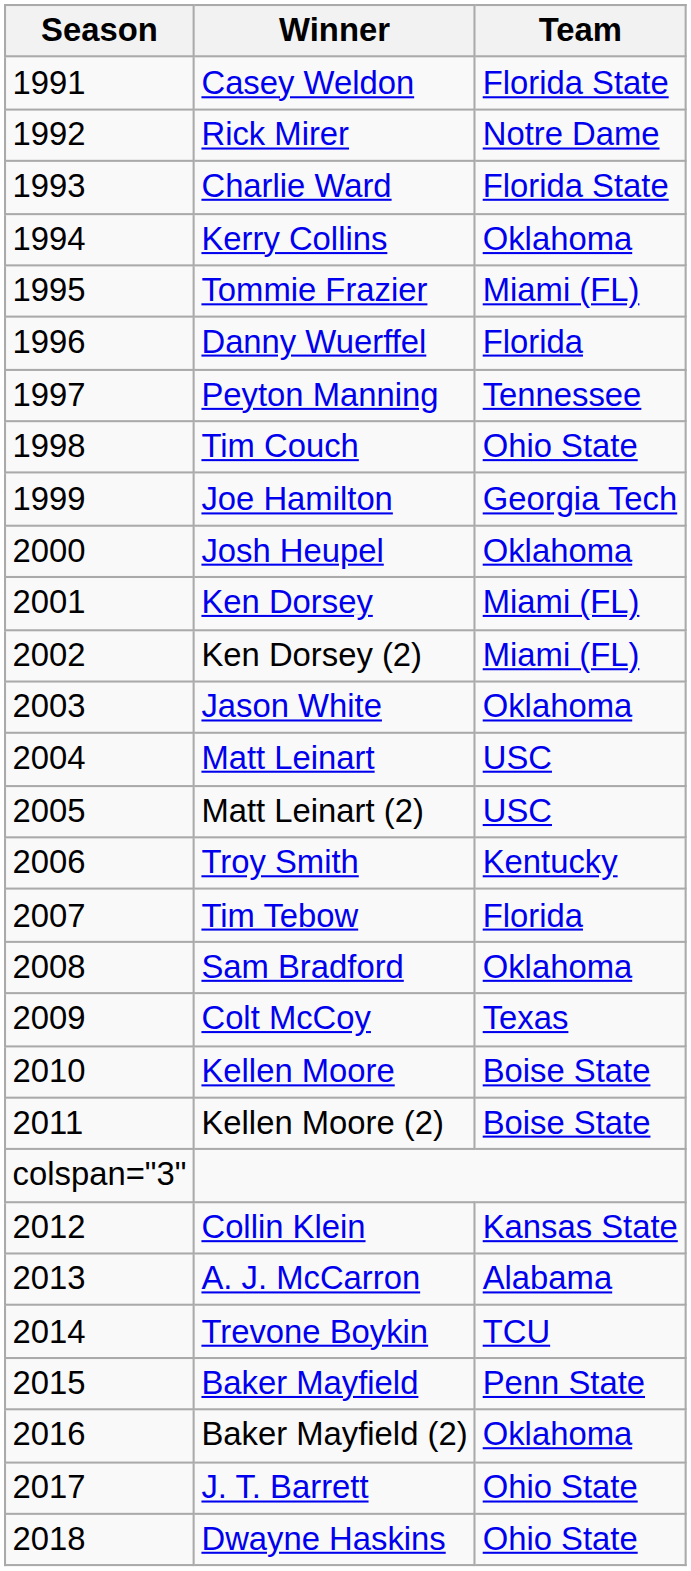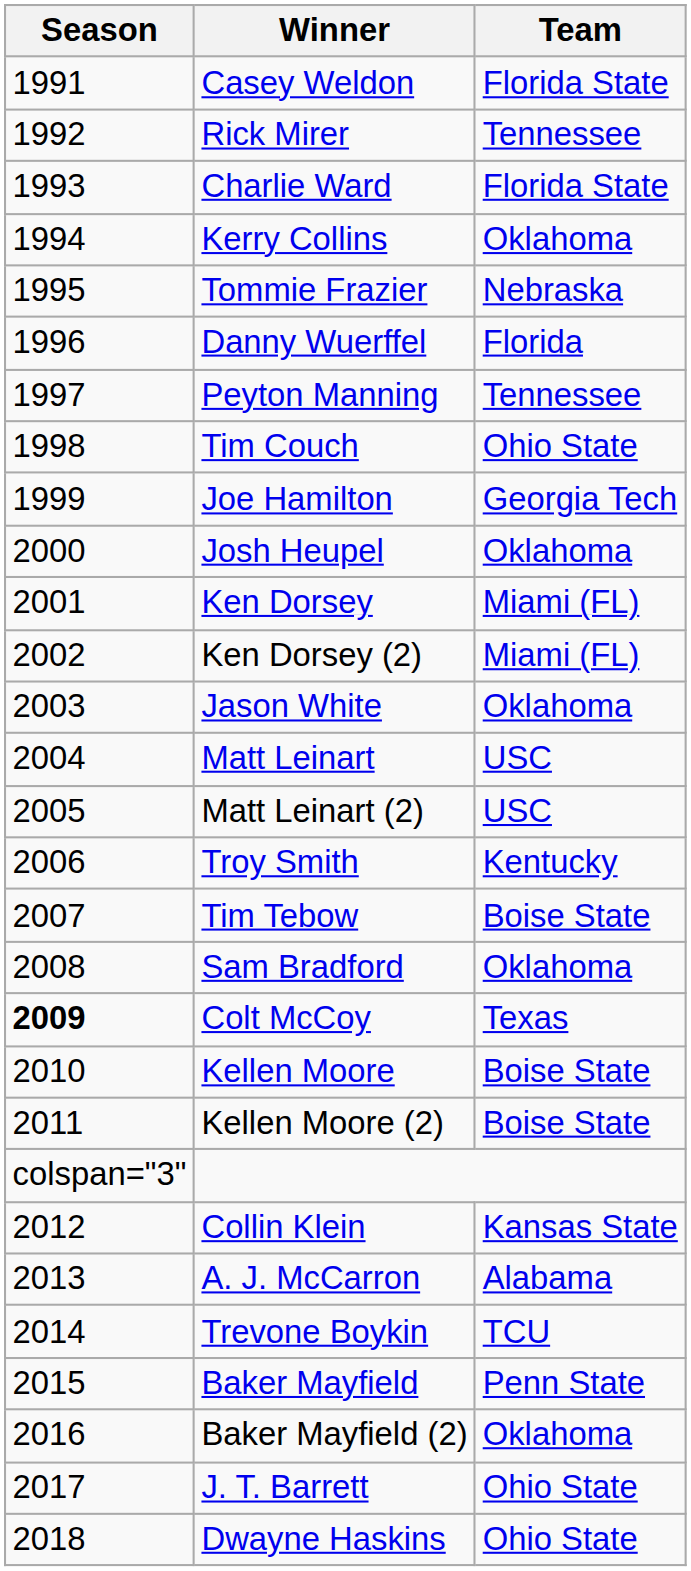(571, 134) Notre Dame -> (562, 134) Tennessee
(561, 290) Miami (FL) -> (553, 290) Nebraska
(533, 914) Florida -> (567, 914) Boise State
(49, 1018) normal -> (49, 1018) bold
